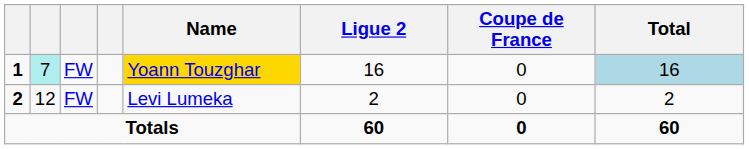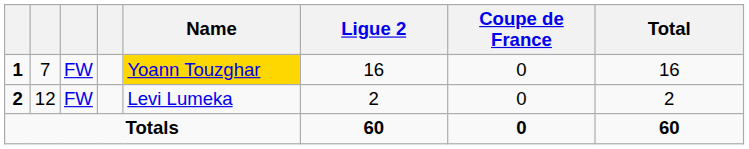(45, 69) paleturquoise background -> (45, 69) no background
(669, 69) lightblue background -> (669, 69) no background
